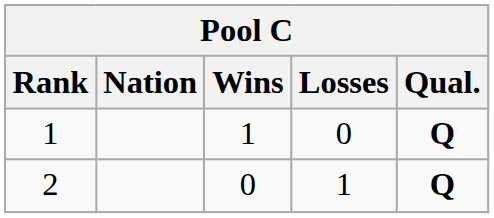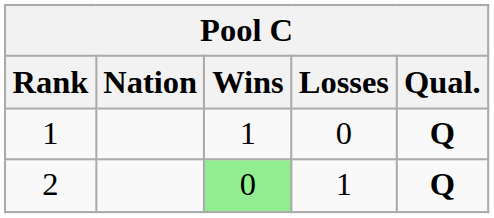(248, 184) no background -> (248, 184) lightgreen background
